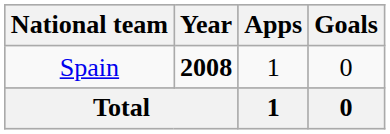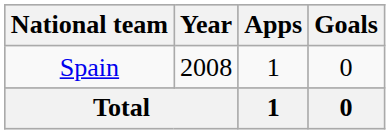(206, 66) bold -> (206, 66) normal
